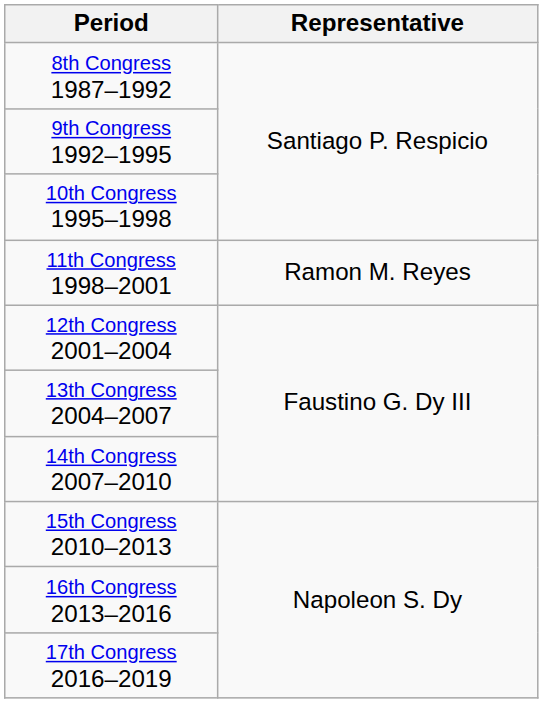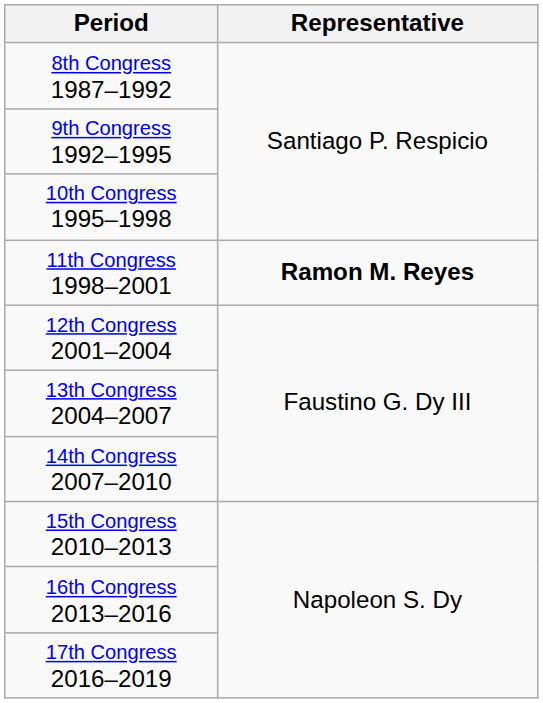(377, 272) normal -> (377, 272) bold
